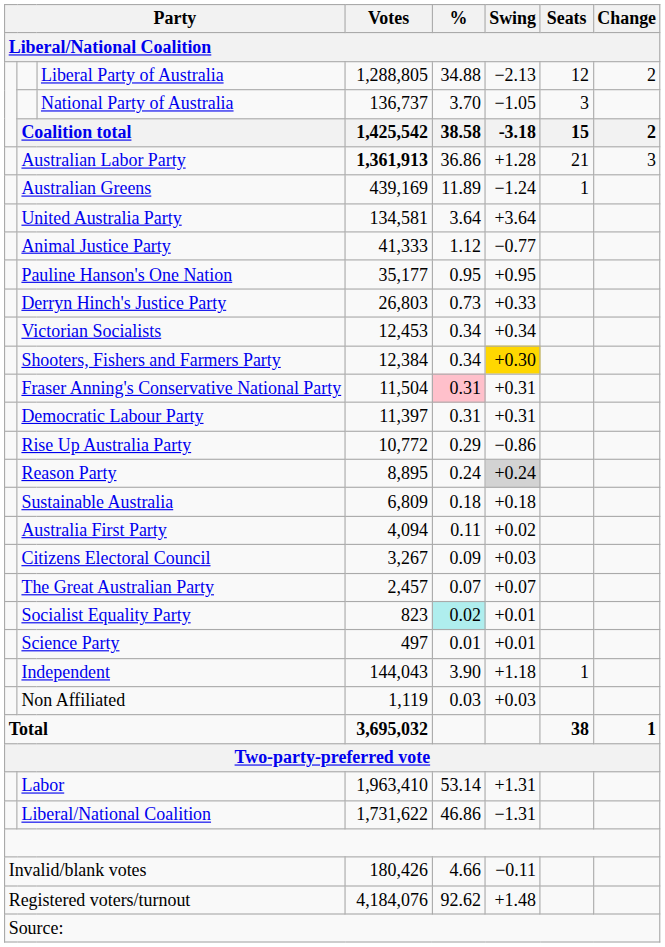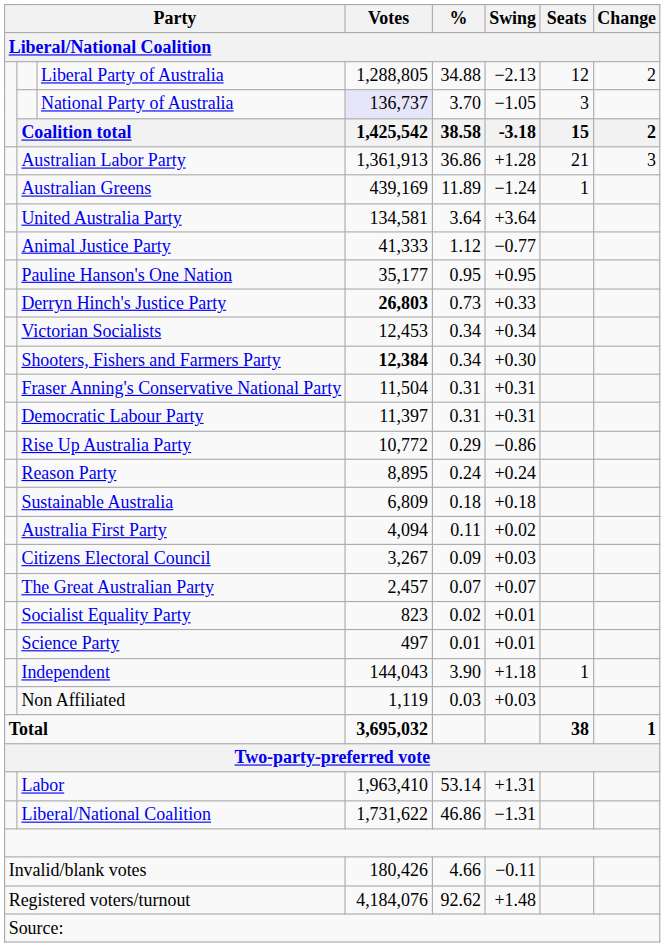(399, 103) no background -> (399, 103) lavender background
(392, 160) bold -> (392, 160) normal
(403, 302) normal -> (403, 302) bold
(403, 359) normal -> (403, 359) bold
(515, 359) gold background -> (515, 359) no background
(465, 388) pink background -> (465, 388) no background
(515, 473) lightgrey background -> (515, 473) no background
(465, 615) paleturquoise background -> (465, 615) no background
